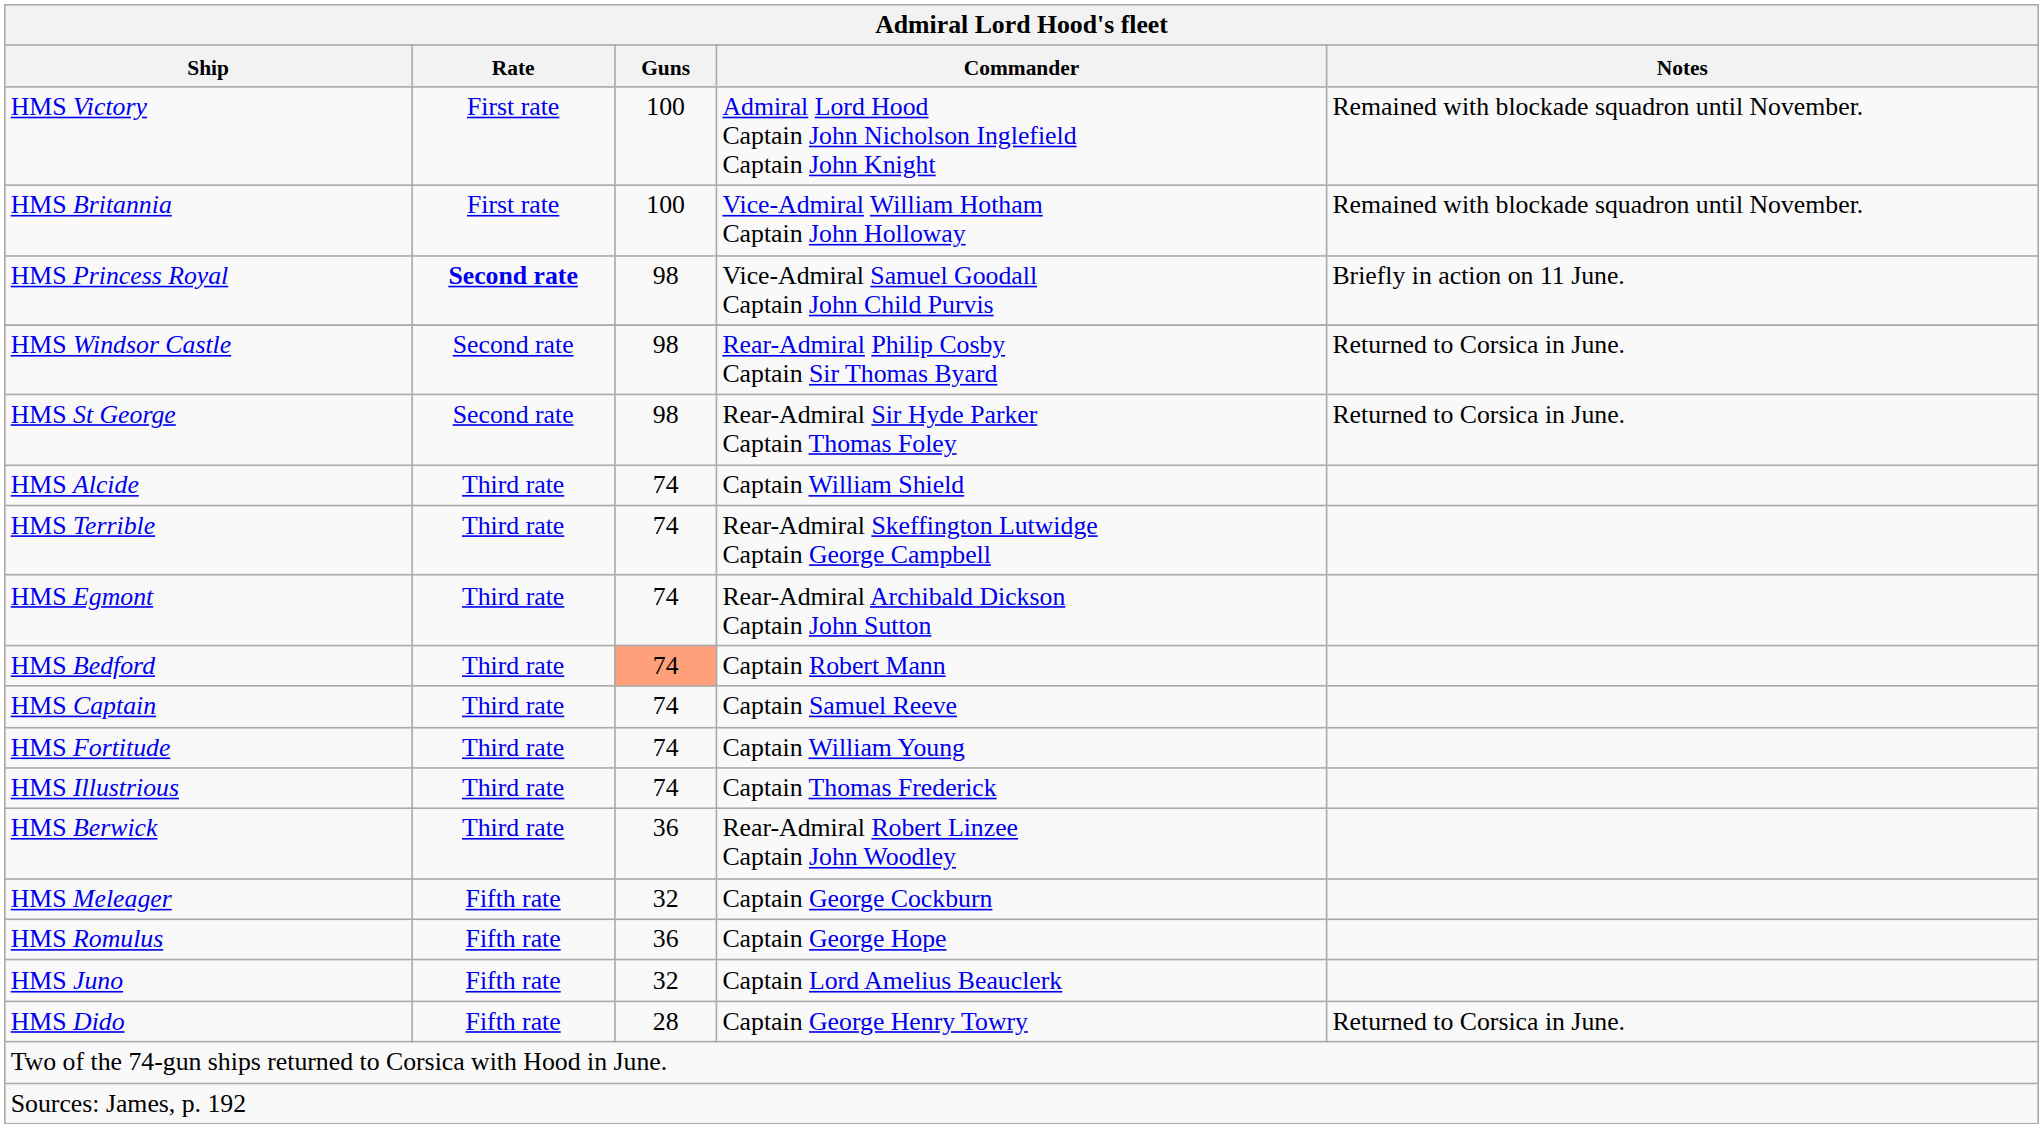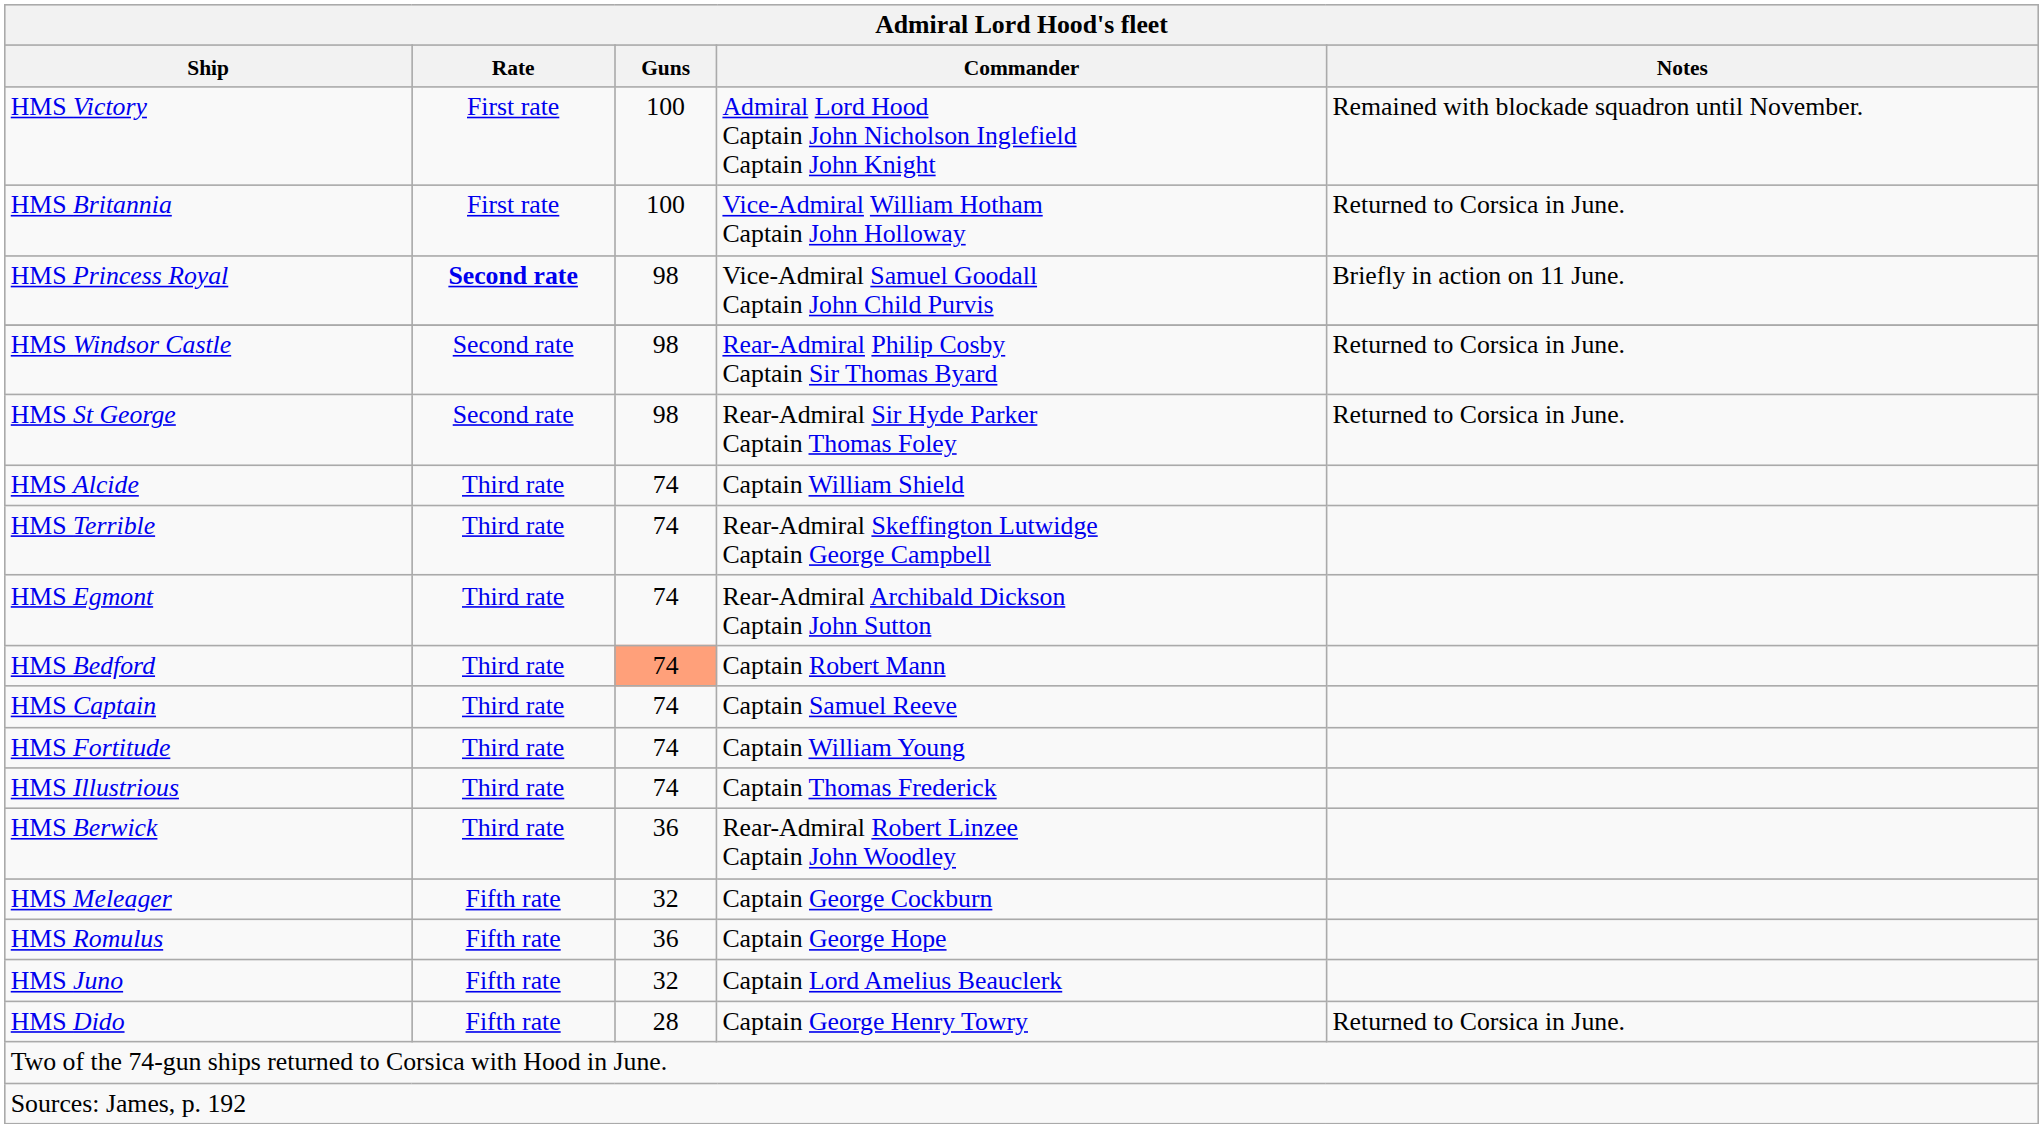(1598, 205) Remained with blockade squadron until November. -> (1479, 205) Returned to Corsica in June.
